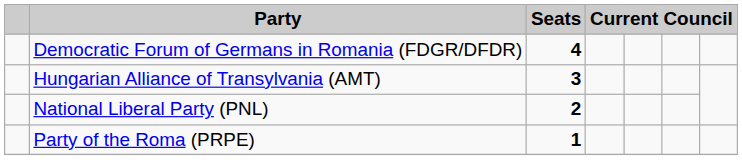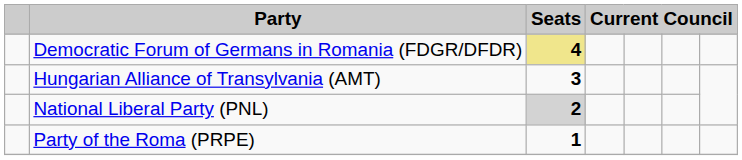(576, 49) no background -> (576, 49) khaki background
(576, 109) no background -> (576, 109) lightgrey background
